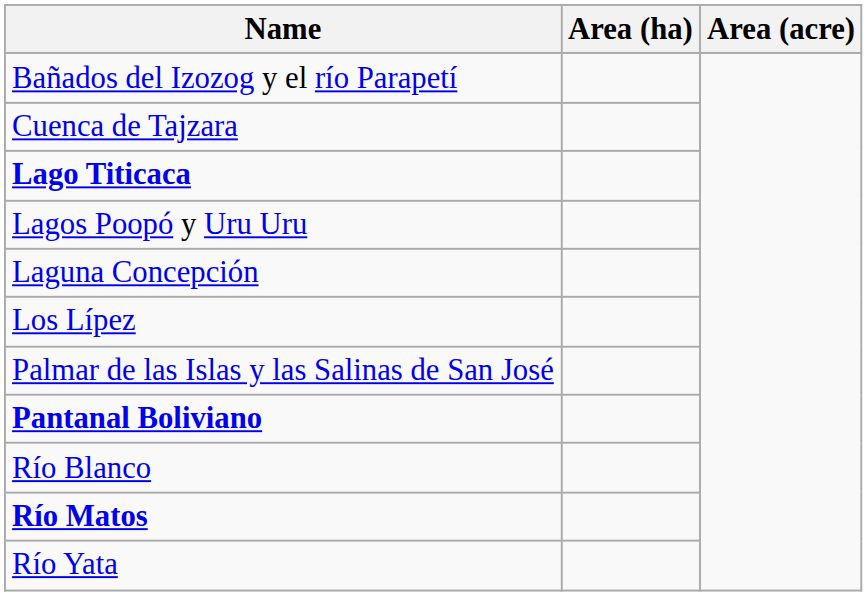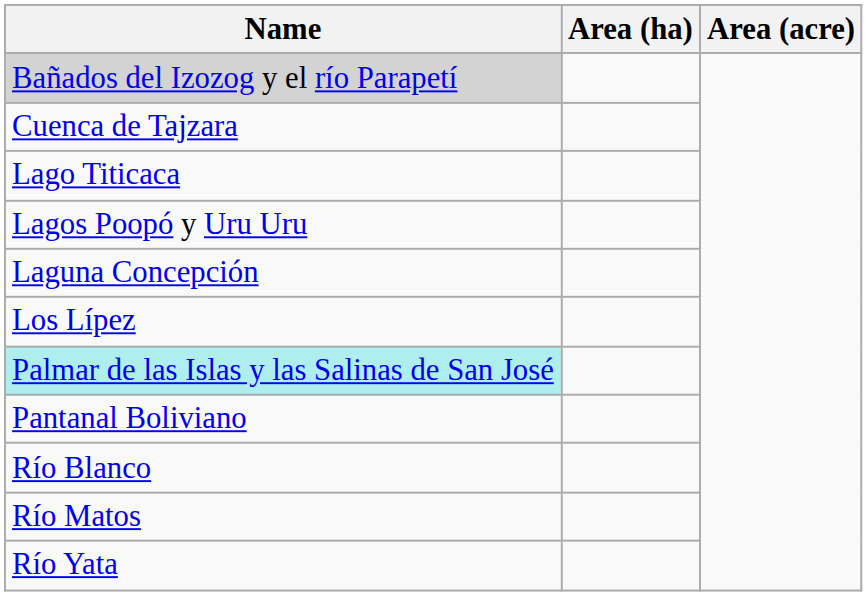(235, 77) no background -> (235, 77) lightgrey background
(102, 175) bold -> (96, 175) normal
(283, 369) no background -> (283, 369) paleturquoise background
(137, 418) bold -> (129, 418) normal
(80, 516) bold -> (76, 516) normal
